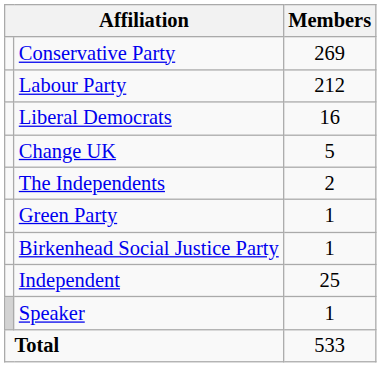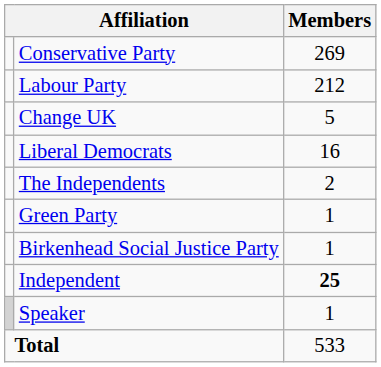rows swapped: (95, 118) <-> (67, 150)
(330, 280) normal -> (330, 280) bold
